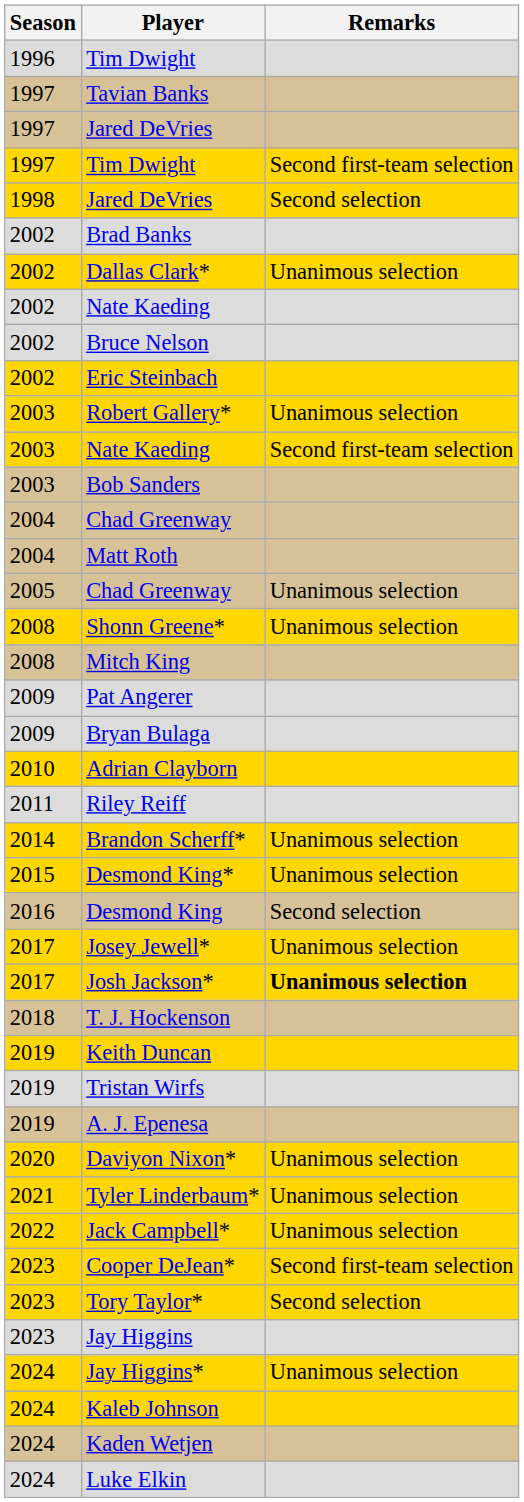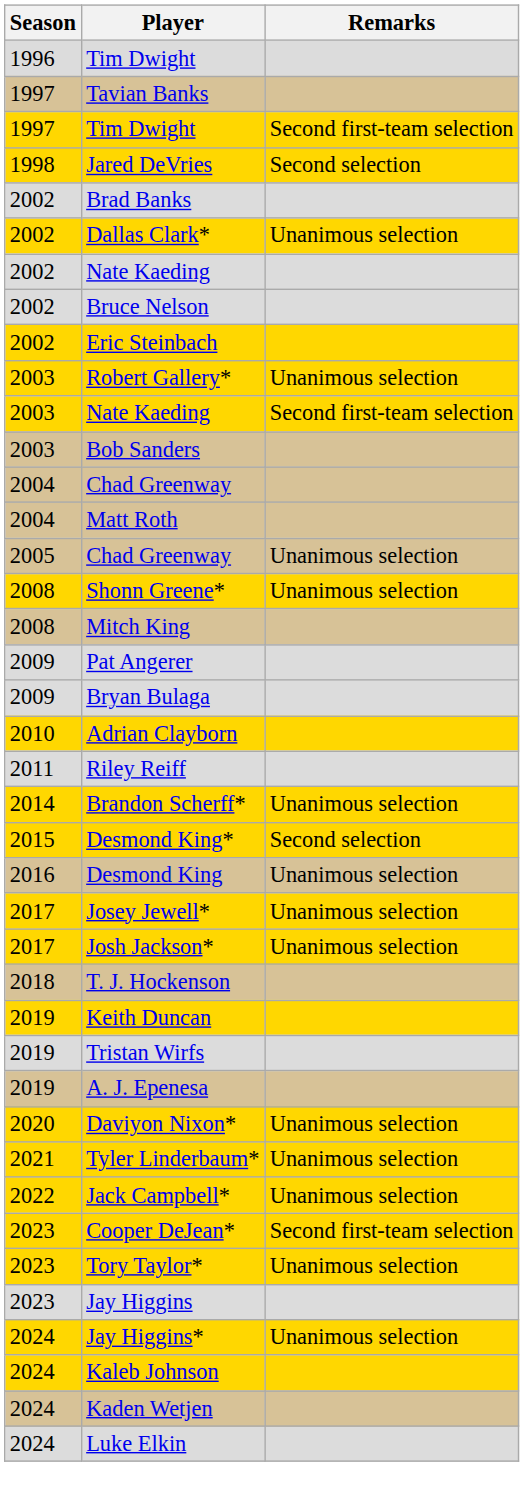- row: (32, 129)
(364, 875) Unanimous selection -> (345, 839) Second selection
(345, 910) Second selection -> (364, 875) Unanimous selection
(368, 981) bold -> (364, 946) normal
(345, 1301) Second selection -> (364, 1266) Unanimous selection
